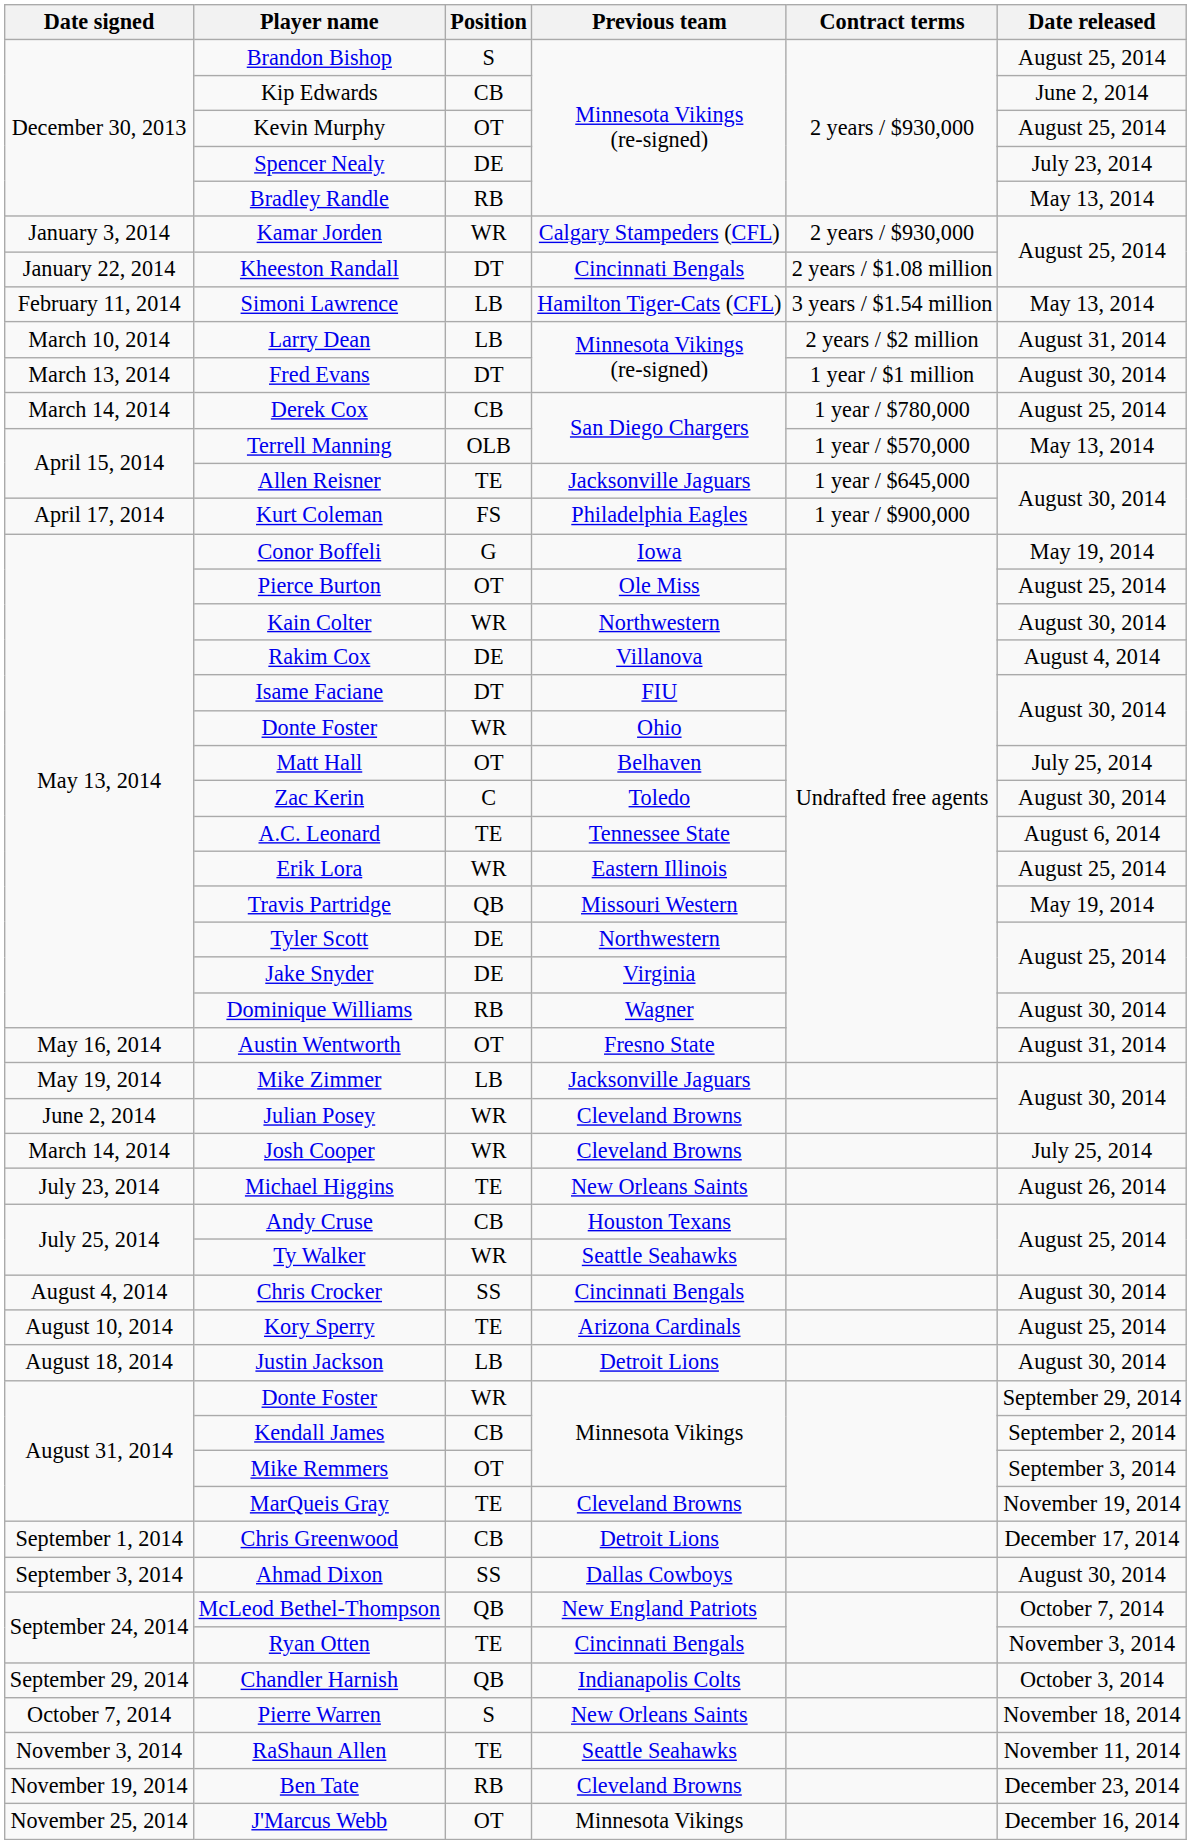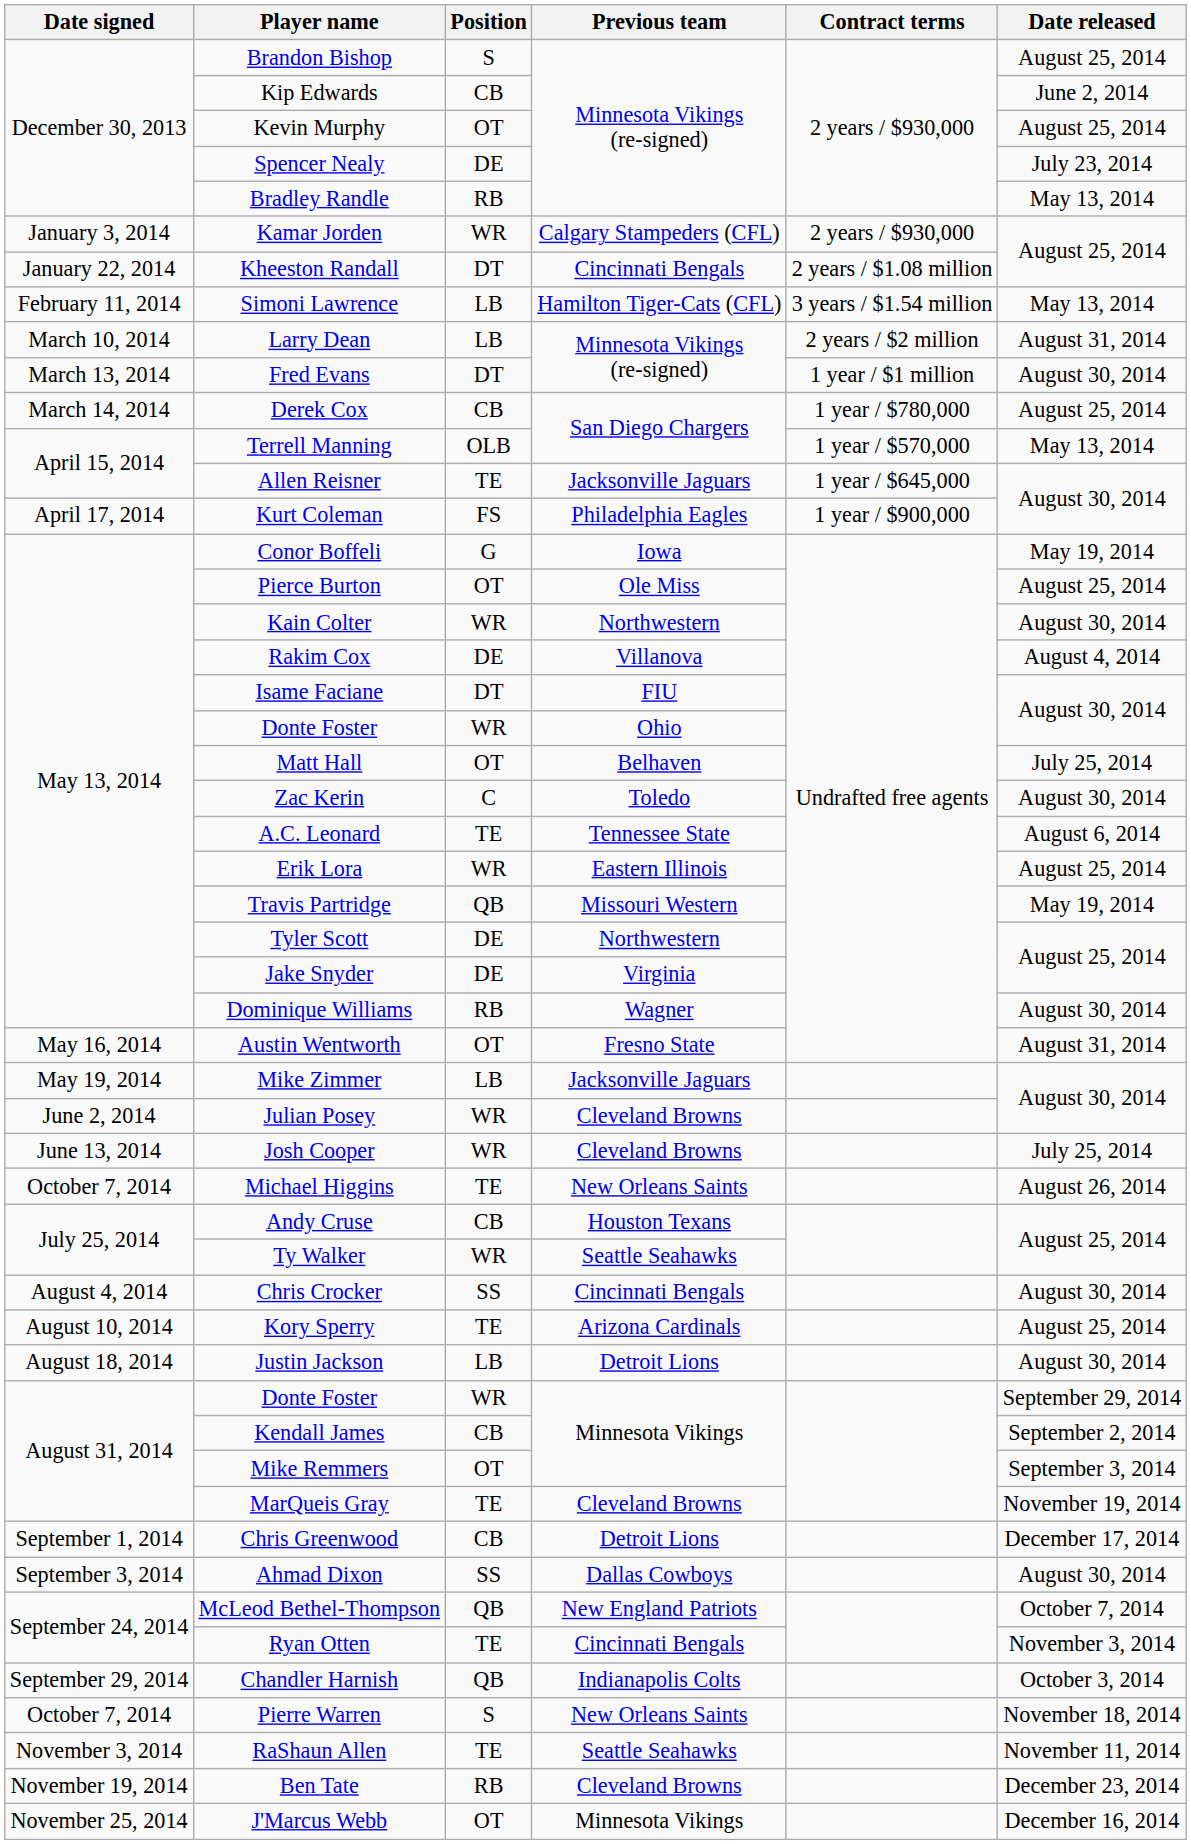(99, 1150) March 14, 2014 -> (99, 1150) June 13, 2014
(99, 1186) July 23, 2014 -> (99, 1186) October 7, 2014
